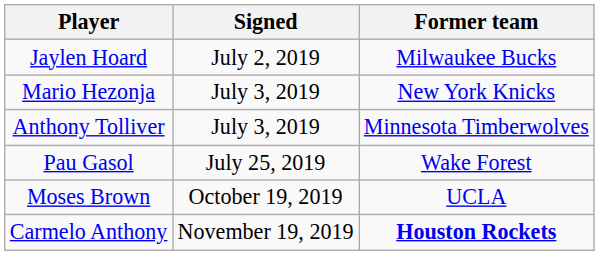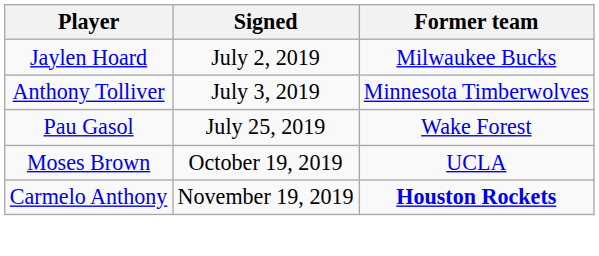- row: (89, 92)
